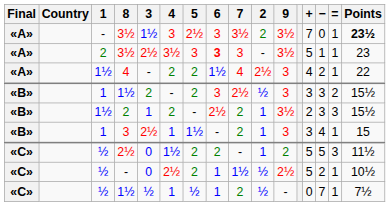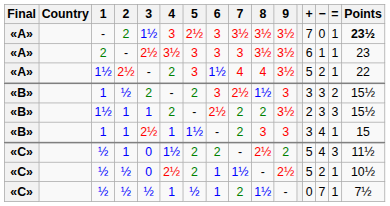columns swapped: (263, 14) <-> (126, 14)
(217, 53) bold -> (217, 53) normal
(309, 53) 5 -> (309, 53) 6
(194, 72) 2 -> (194, 72) 3
(286, 72) 3 -> (286, 72) 3½
(309, 72) 4 -> (309, 72) 5
(322, 152) 5 -> (322, 152) 4
